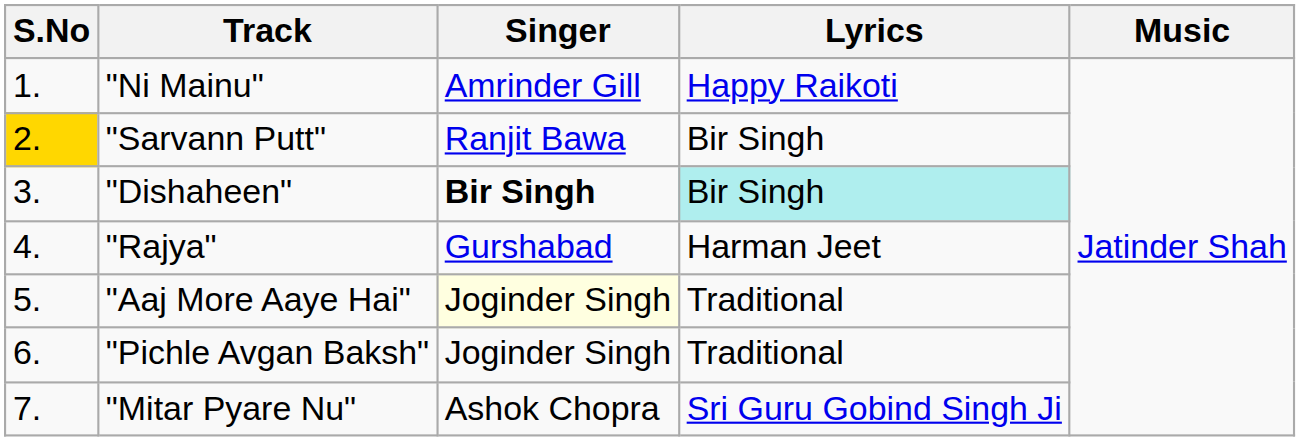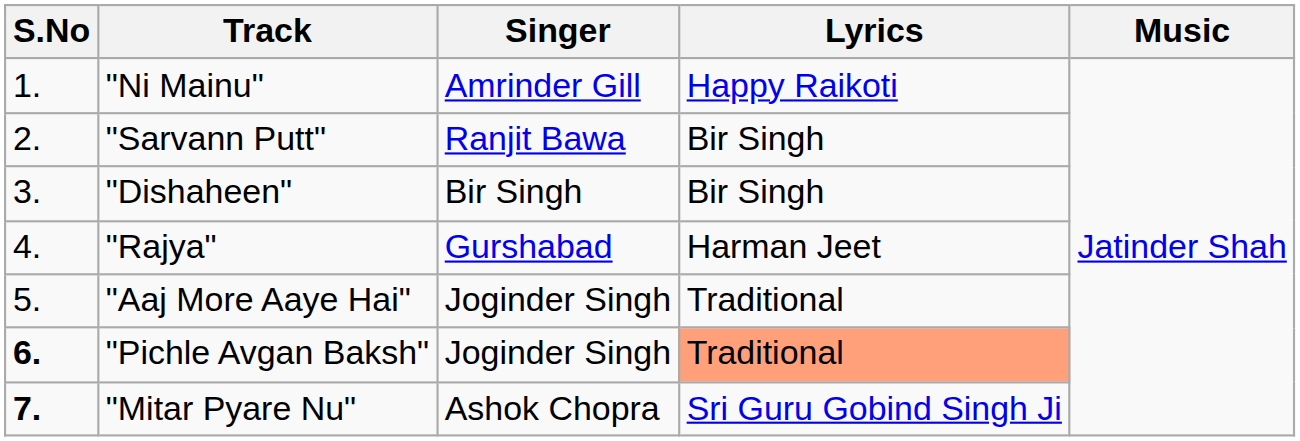(27, 138) gold background -> (27, 138) no background
(520, 192) bold -> (514, 192) normal
(755, 192) paleturquoise background -> (755, 192) no background
(558, 300) lightyellow background -> (558, 300) no background
(27, 354) normal -> (27, 354) bold
(765, 354) no background -> (765, 354) lightsalmon background
(27, 407) normal -> (27, 407) bold
